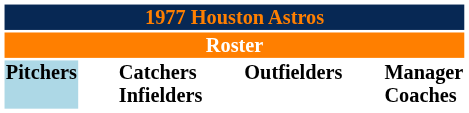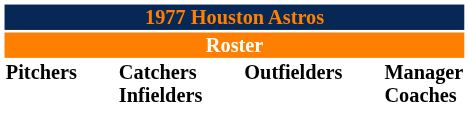(41, 72) lightblue background -> (41, 72) no background
